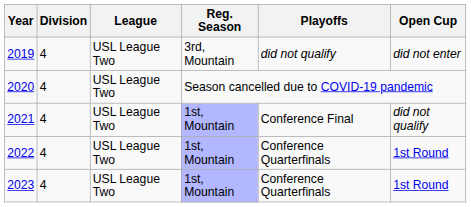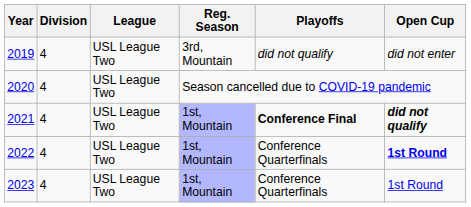(307, 119) normal -> (307, 119) bold
(411, 119) normal -> (408, 119) bold
(421, 152) normal -> (417, 152) bold
